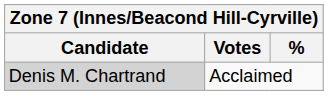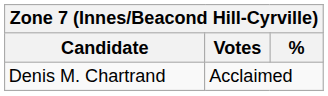(87, 76) lightgrey background -> (87, 76) no background
